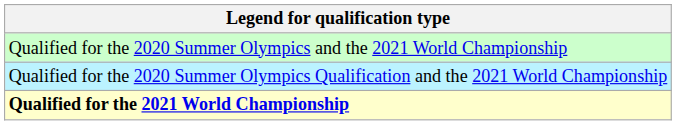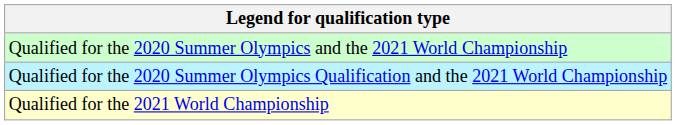(179, 104) bold -> (169, 104) normal
